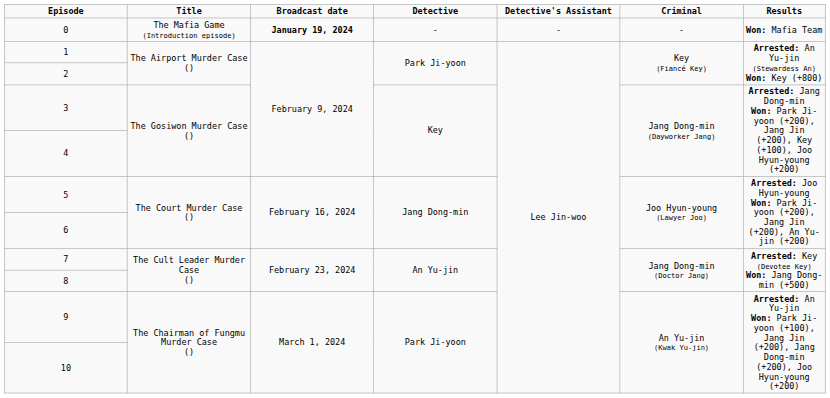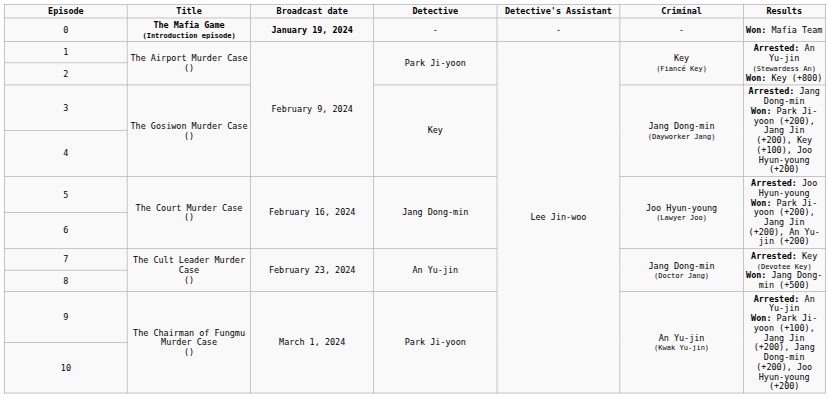(189, 30) normal -> (189, 30) bold
